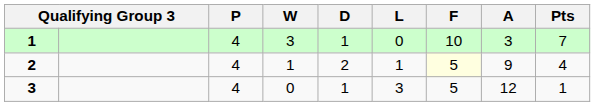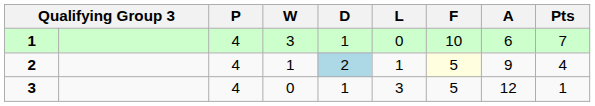(508, 40) 3 -> (508, 40) 6
(345, 64) no background -> (345, 64) lightblue background
